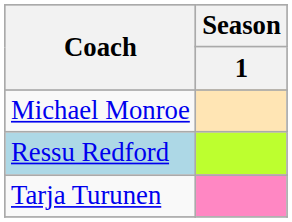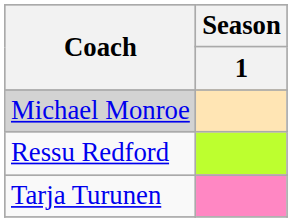(100, 110) no background -> (100, 110) lightgrey background
(90, 152) lightblue background -> (90, 152) no background
